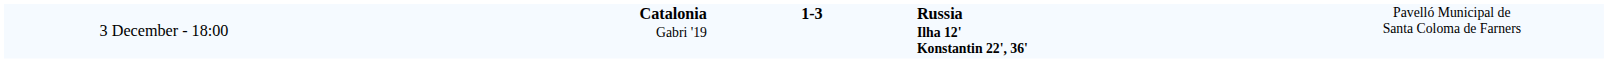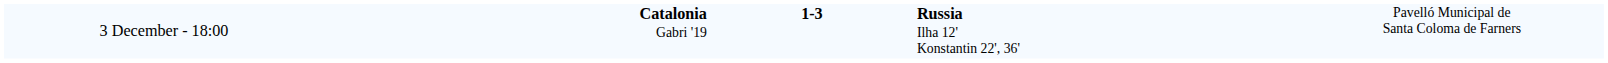(972, 41) bold -> (968, 41) normal
